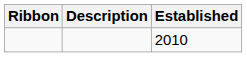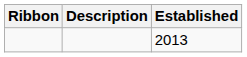(171, 39) 2010 -> (171, 39) 2013
